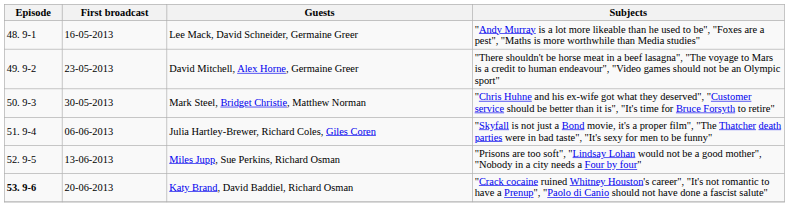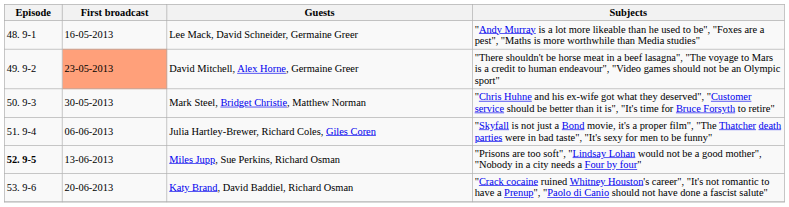(89, 69) no background -> (89, 69) lightsalmon background
(21, 159) normal -> (21, 159) bold
(21, 187) bold -> (21, 187) normal
